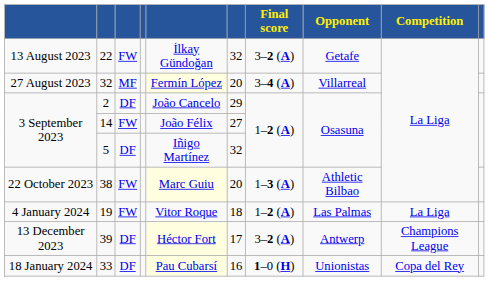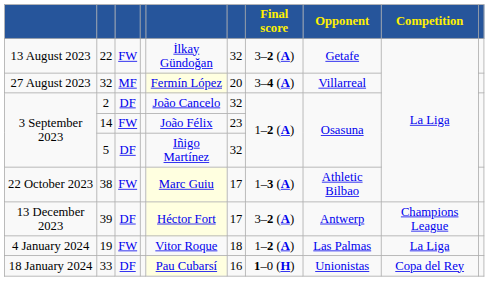(236, 103) 29 -> (236, 103) 32
(236, 123) 27 -> (236, 123) 23
(236, 184) 20 -> (236, 184) 17
rows swapped: (106, 238) <-> (106, 211)
